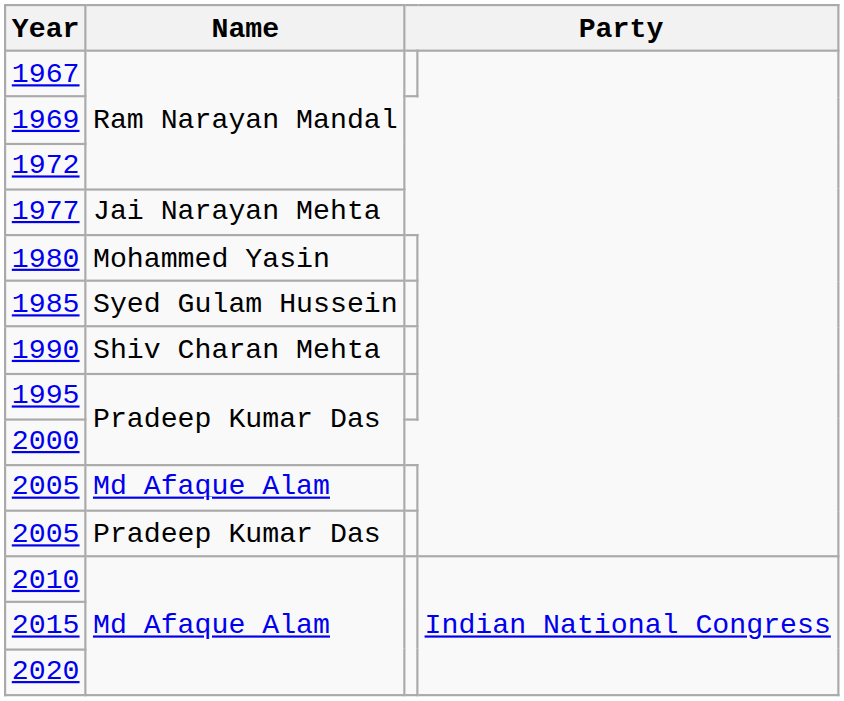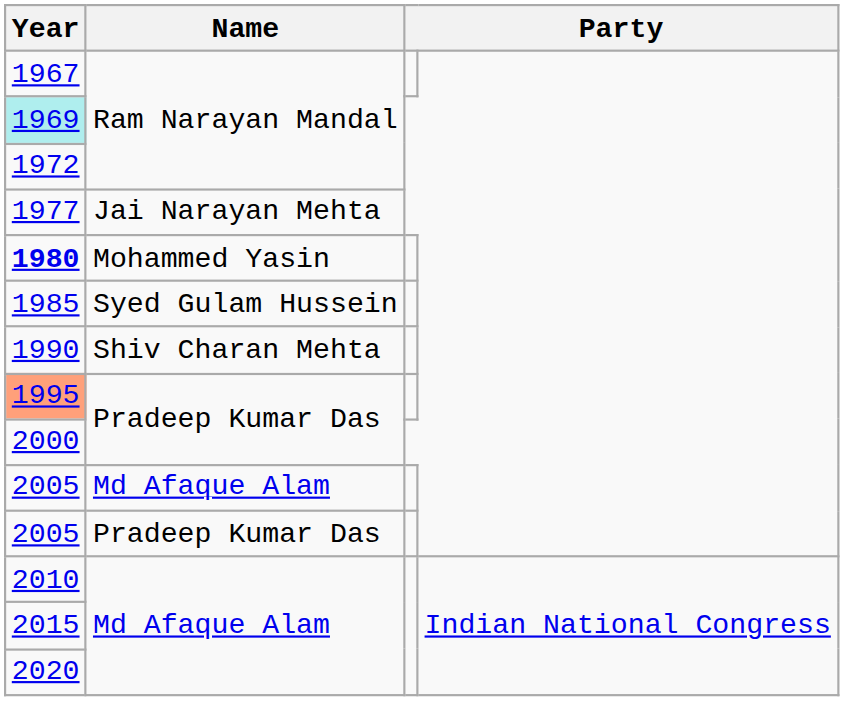(46, 120) no background -> (46, 120) paleturquoise background
(46, 258) normal -> (46, 258) bold
(46, 396) no background -> (46, 396) lightsalmon background
